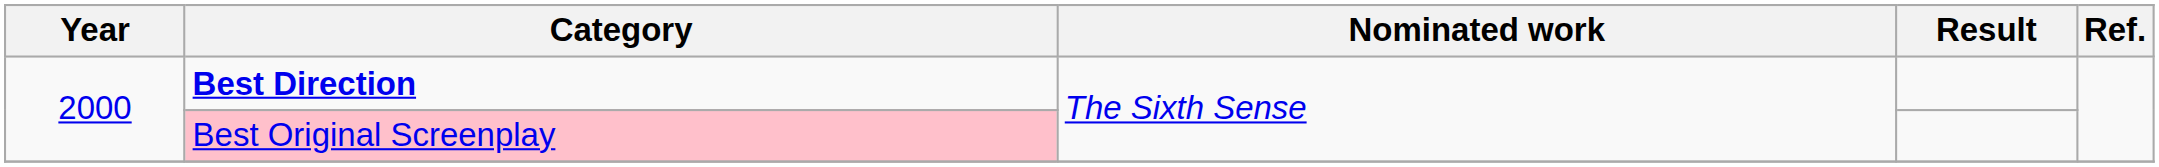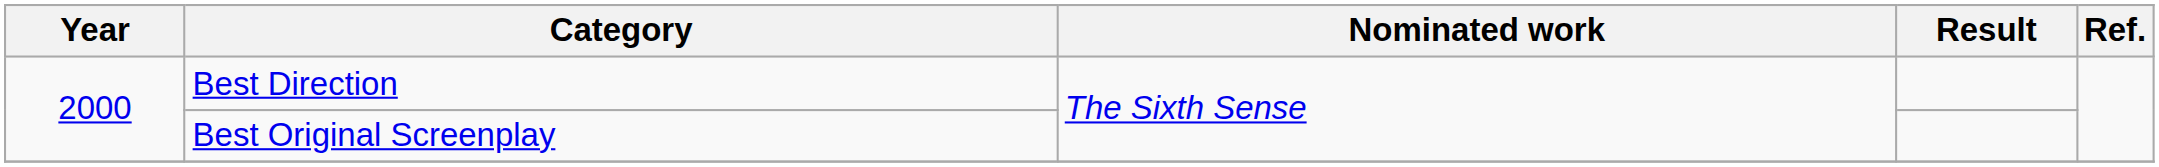(304, 82) bold -> (295, 82) normal
(374, 135) pink background -> (374, 135) no background
